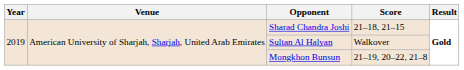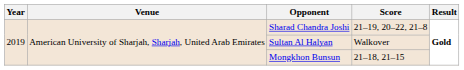(379, 27) 21–18, 21–15 -> (391, 27) 21–19, 20–22, 21–8
(391, 58) 21–19, 20–22, 21–8 -> (379, 58) 21–18, 21–15
